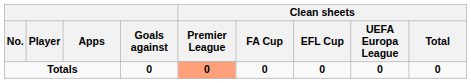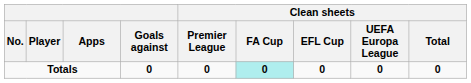(207, 70) lightsalmon background -> (207, 70) no background
(265, 70) no background -> (265, 70) paleturquoise background
